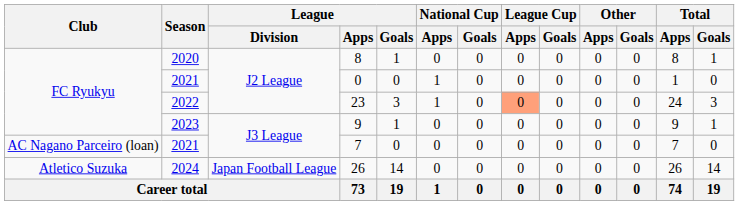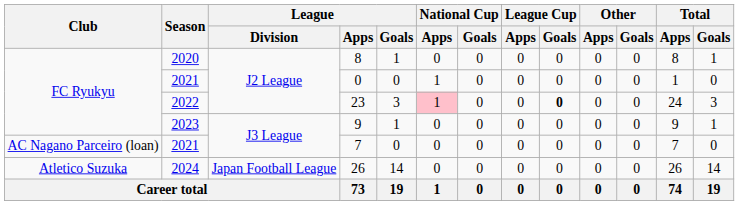(437, 102) no background -> (437, 102) pink background
(521, 102) lightsalmon background -> (521, 102) no background
(559, 102) normal -> (559, 102) bold
